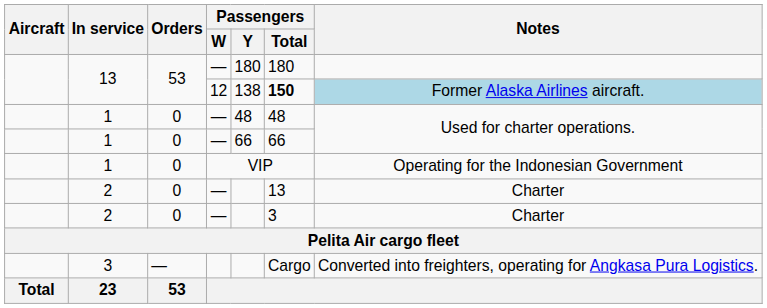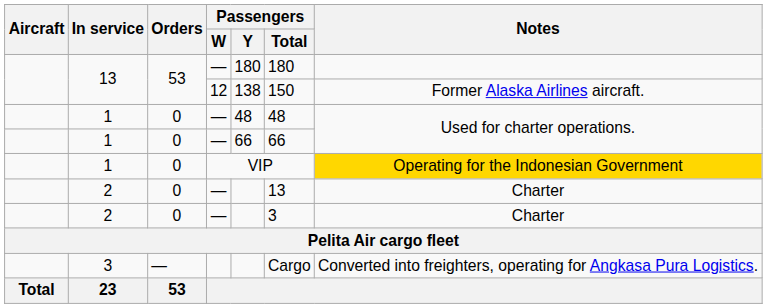(281, 91) bold -> (281, 91) normal
(538, 91) lightblue background -> (538, 91) no background
(538, 166) no background -> (538, 166) gold background
